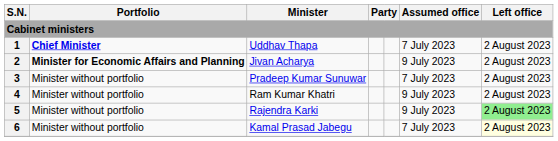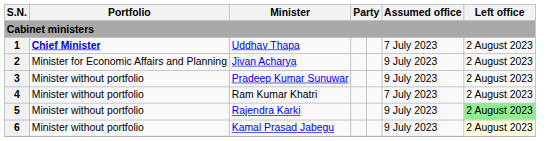(138, 62) bold -> (129, 62) normal
(428, 78) 7 July 2023 -> (411, 78) 9 July 2023
(428, 95) 9 July 2023 -> (411, 95) 7 July 2023
(428, 128) 7 July 2023 -> (411, 128) 9 July 2023
